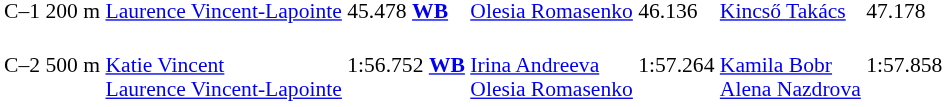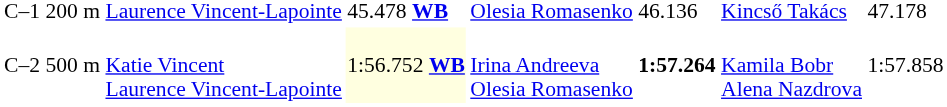(406, 65) no background -> (406, 65) lightyellow background
(676, 65) normal -> (677, 65) bold
